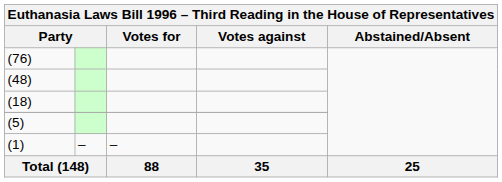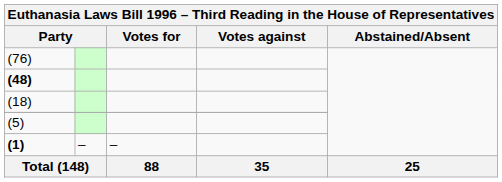(20, 79) normal -> (20, 79) bold
(16, 144) normal -> (16, 144) bold
